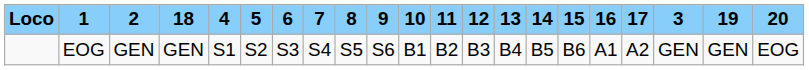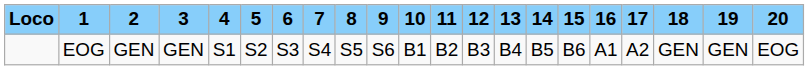columns swapped: (678, 19) <-> (183, 19)
